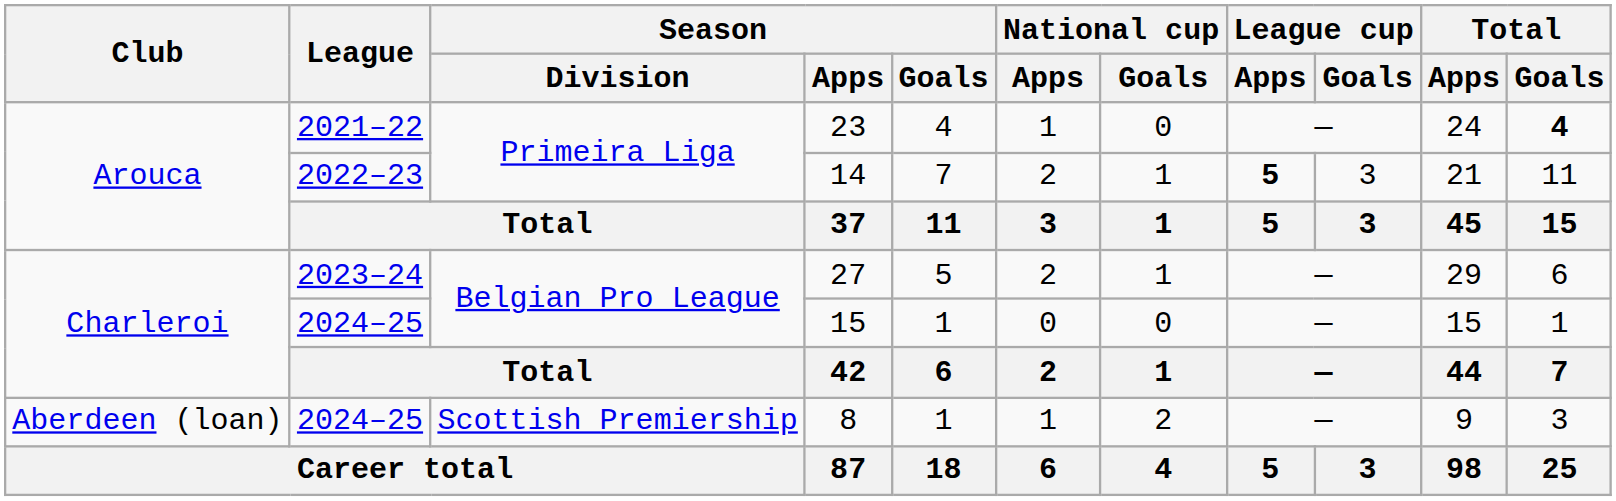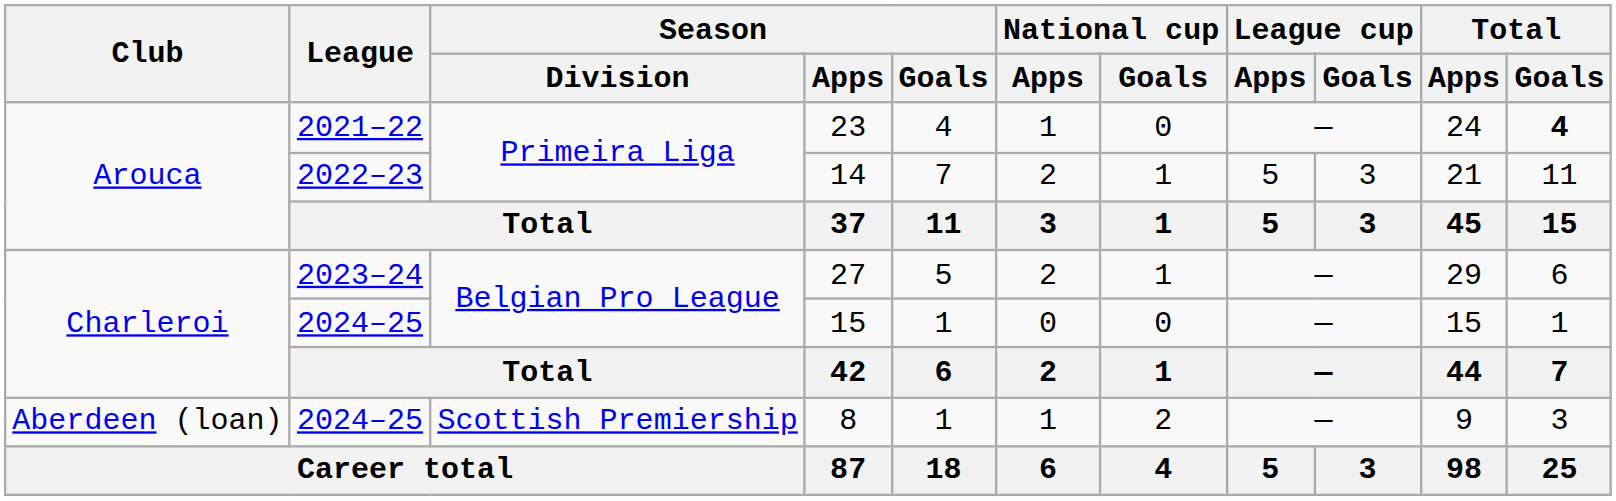(1270, 176) bold -> (1270, 176) normal
